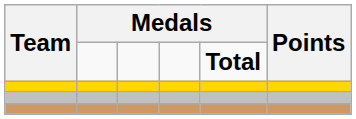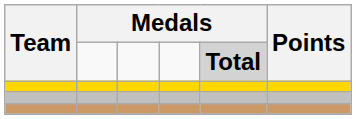(233, 61) no background -> (233, 61) lightgrey background
